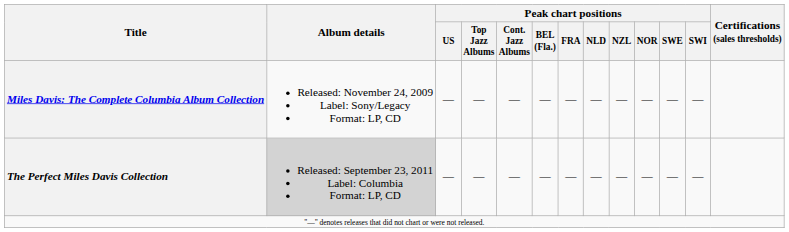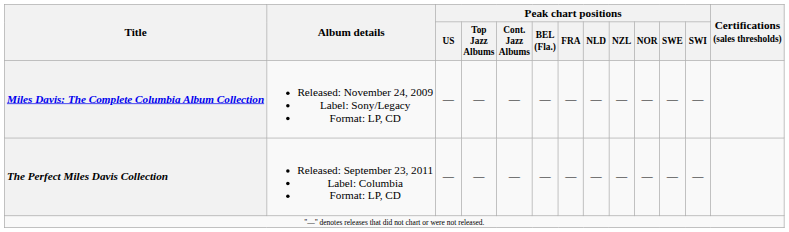(351, 183) lightgrey background -> (351, 183) no background
